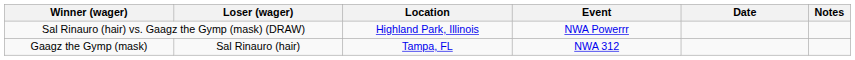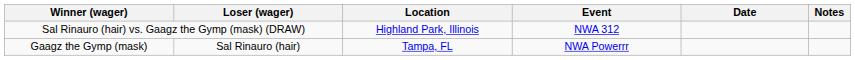(597, 30) NWA Powerrr -> (597, 30) NWA 312
(597, 47) NWA 312 -> (597, 47) NWA Powerrr
